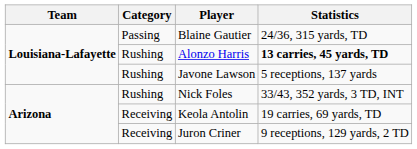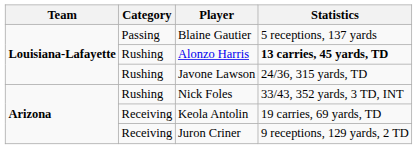(314, 34) 24/36, 315 yards, TD -> (319, 34) 5 receptions, 137 yards
(319, 74) 5 receptions, 137 yards -> (314, 74) 24/36, 315 yards, TD
